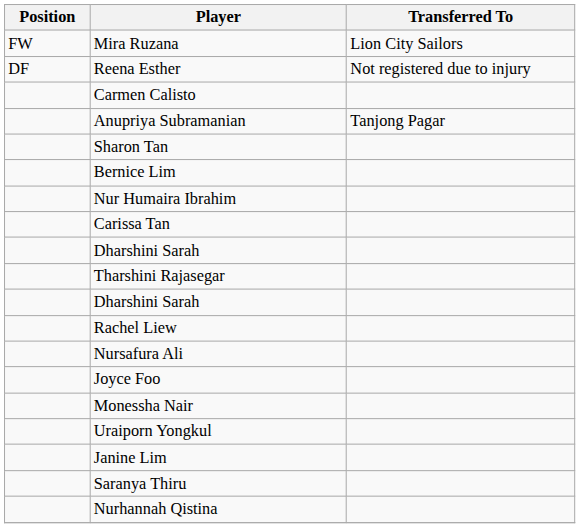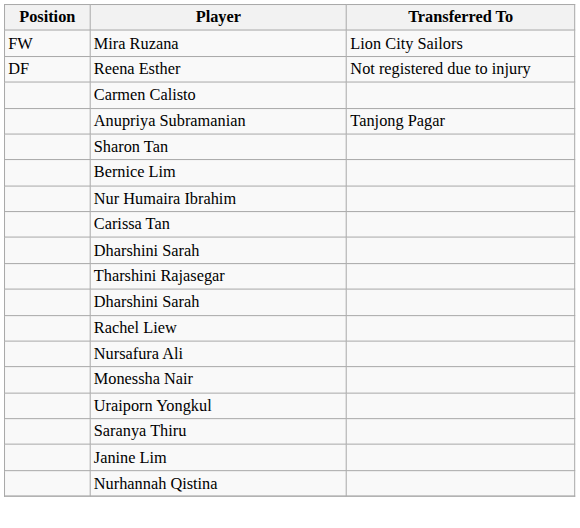- row: (127, 379)
rows swapped: (130, 457) <-> (140, 483)
